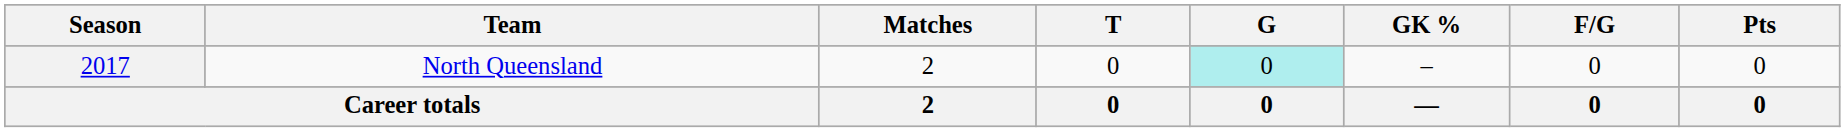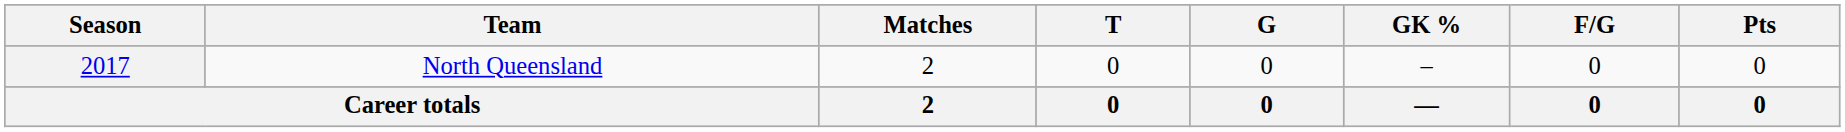(1267, 65) paleturquoise background -> (1267, 65) no background
